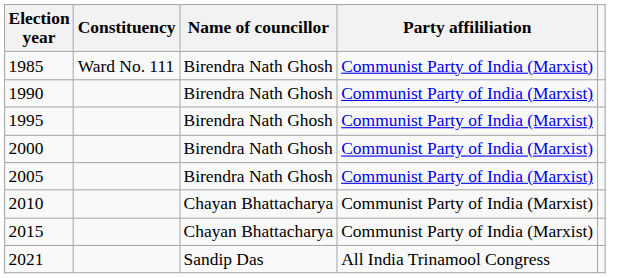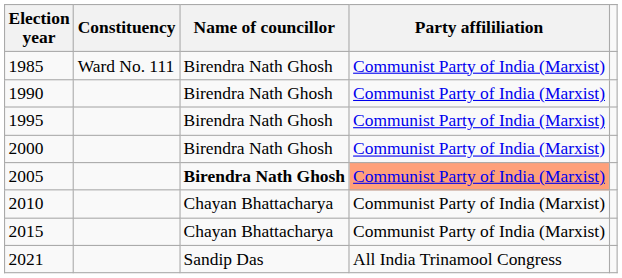(258, 176) normal -> (264, 176) bold
(467, 176) no background -> (479, 176) lightsalmon background
